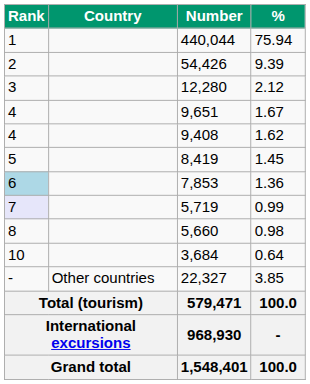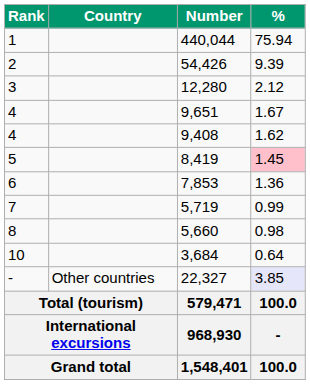(269, 159) no background -> (269, 159) pink background
(12, 183) lightblue background -> (12, 183) no background
(12, 207) lavender background -> (12, 207) no background
(269, 278) no background -> (269, 278) lavender background
